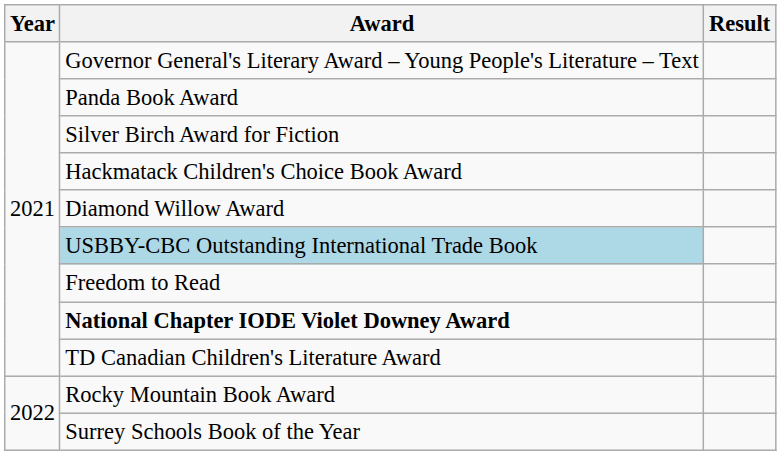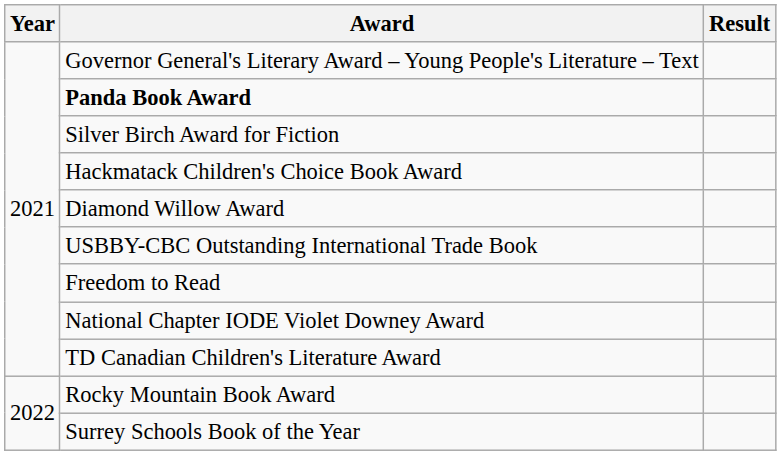(152, 97) normal -> (158, 97) bold
(301, 245) lightblue background -> (301, 245) no background
(288, 319) bold -> (275, 319) normal
